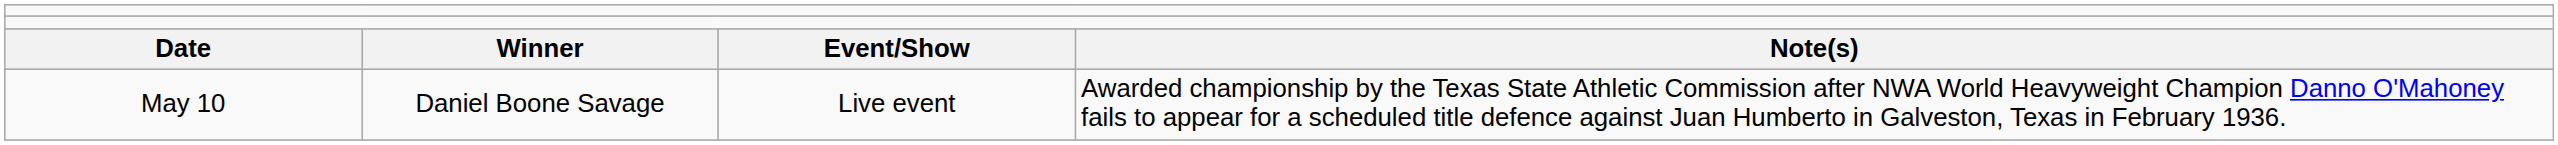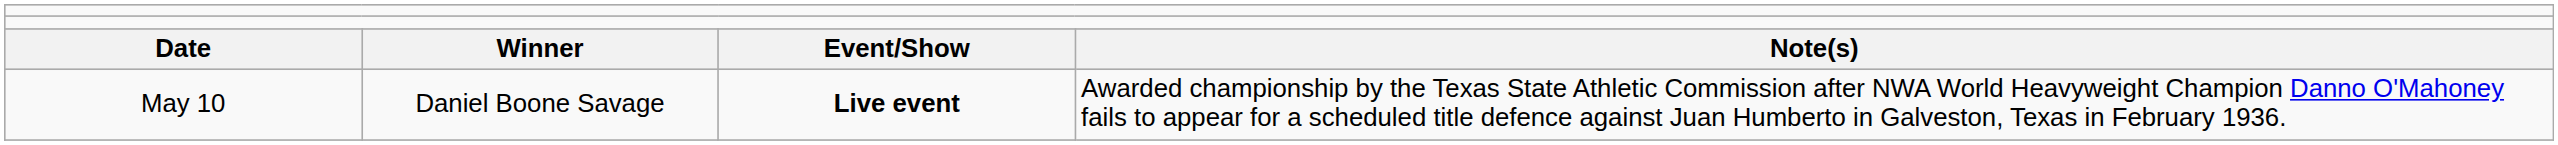(897, 104) normal -> (897, 104) bold
